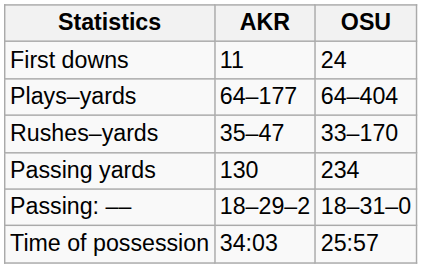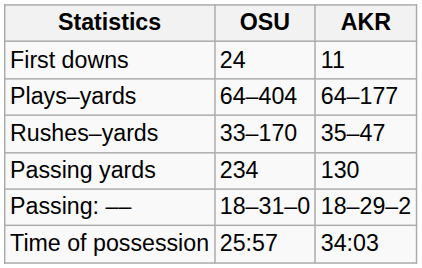columns swapped: (265, 23) <-> (366, 23)
